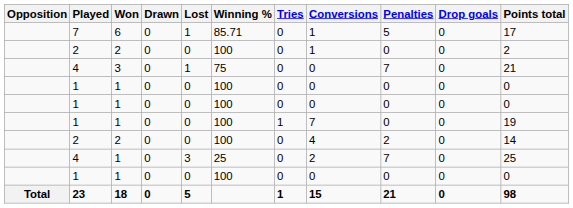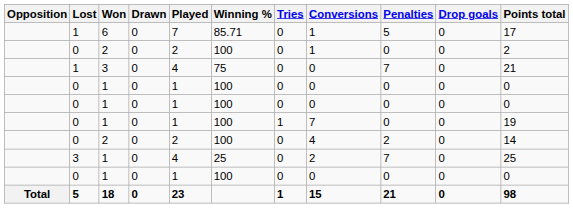columns swapped: (91, 14) <-> (196, 14)
